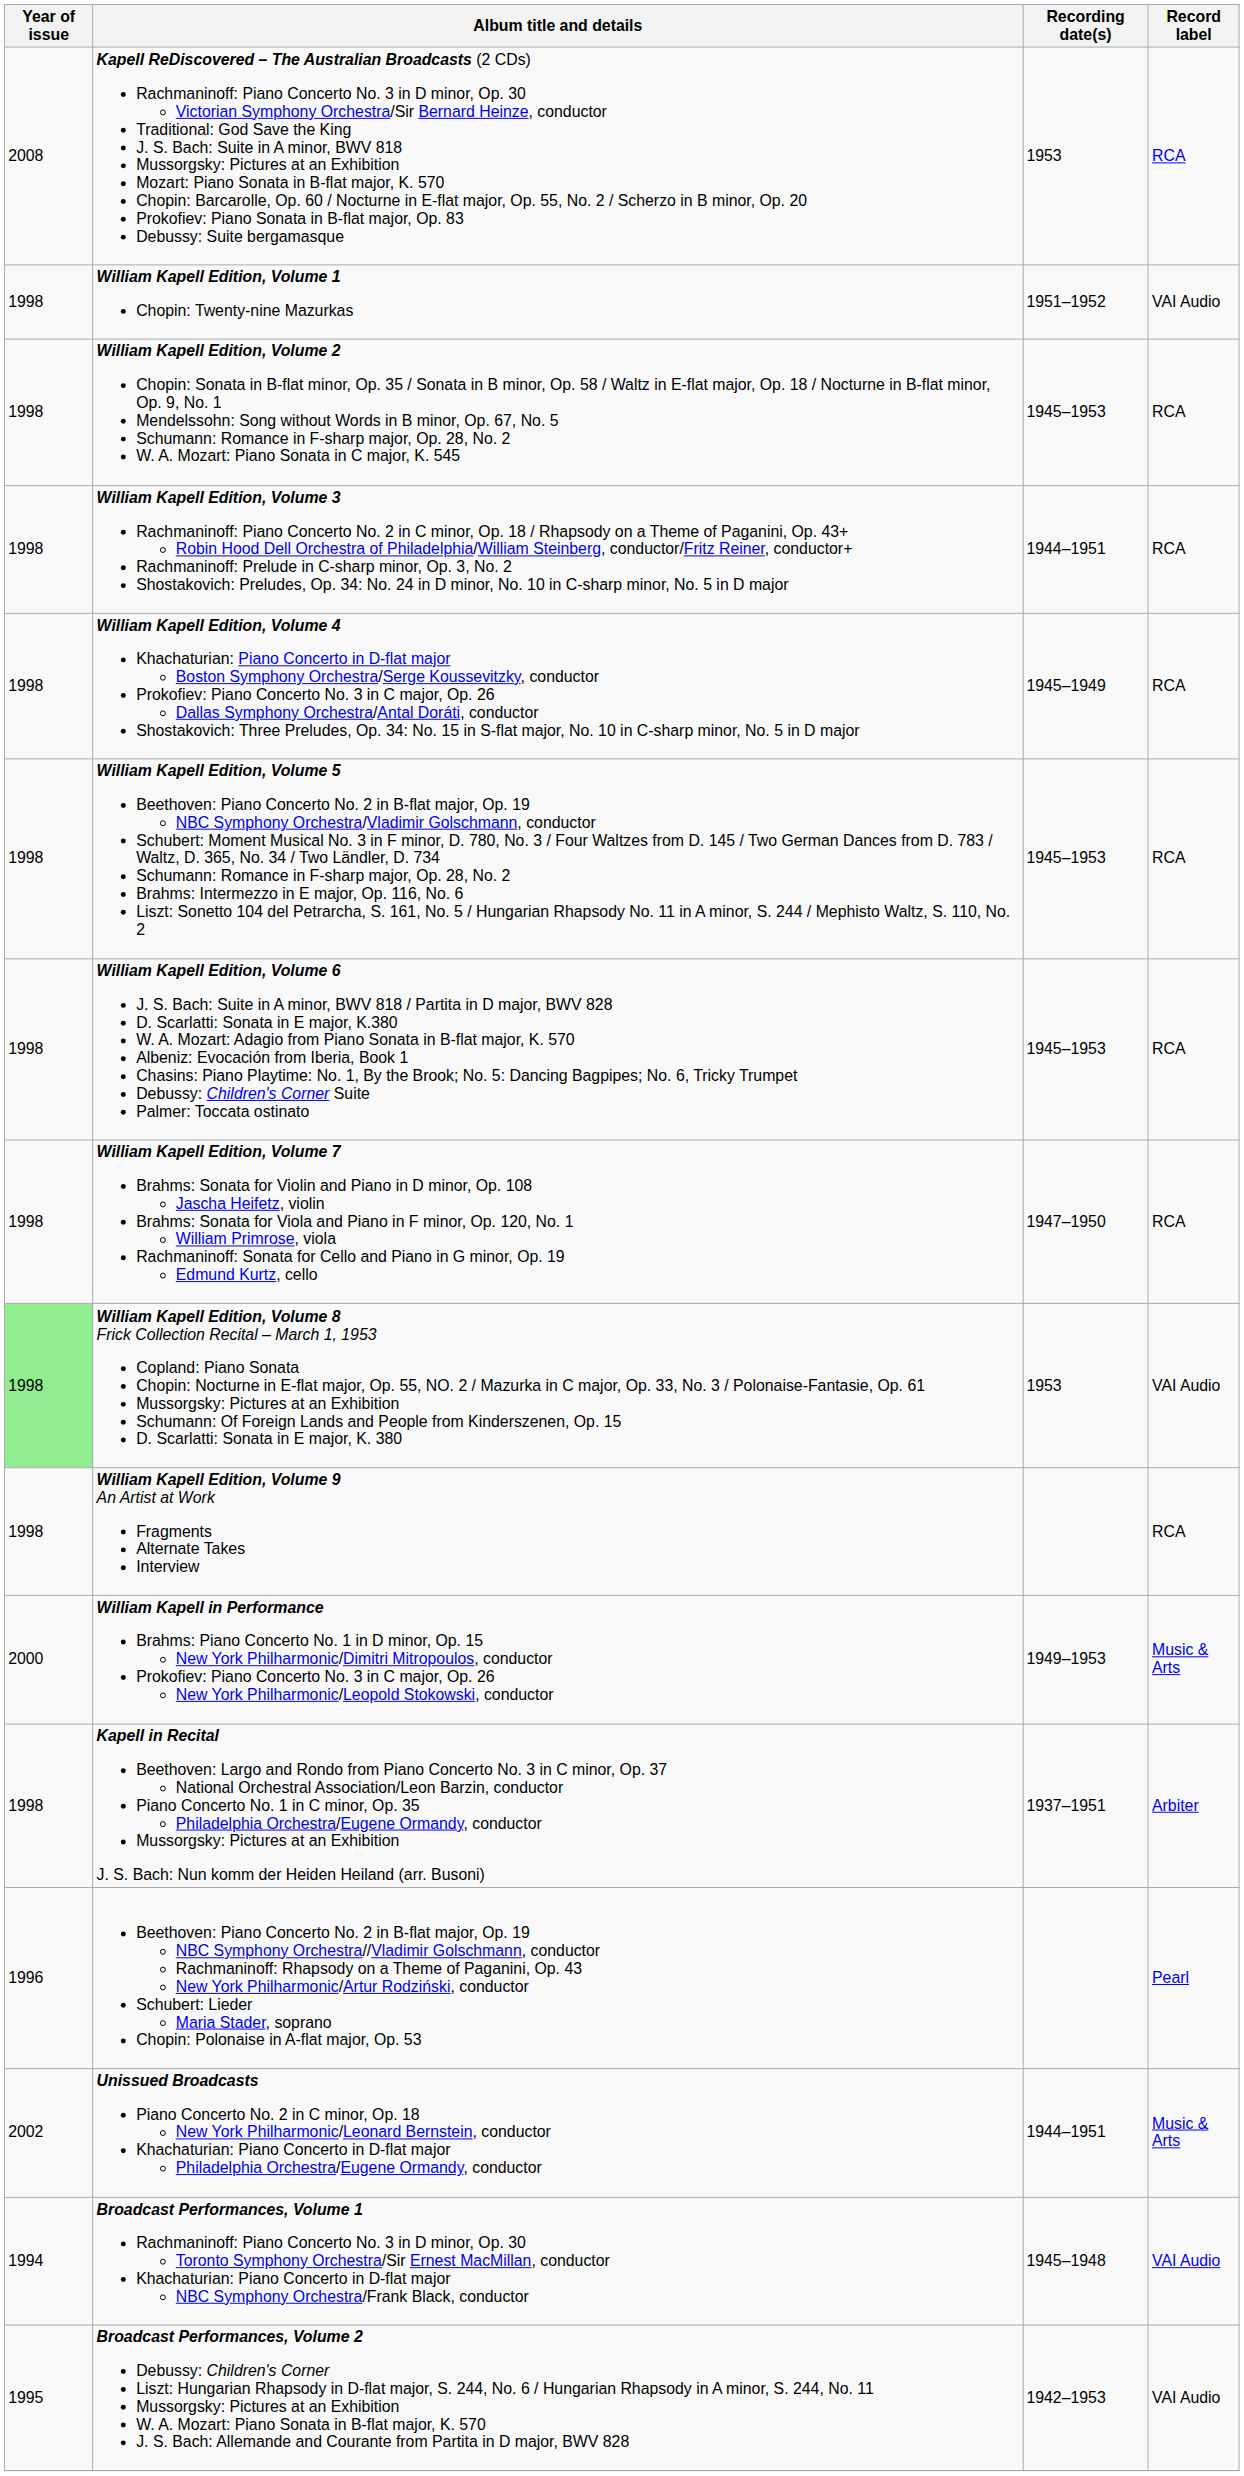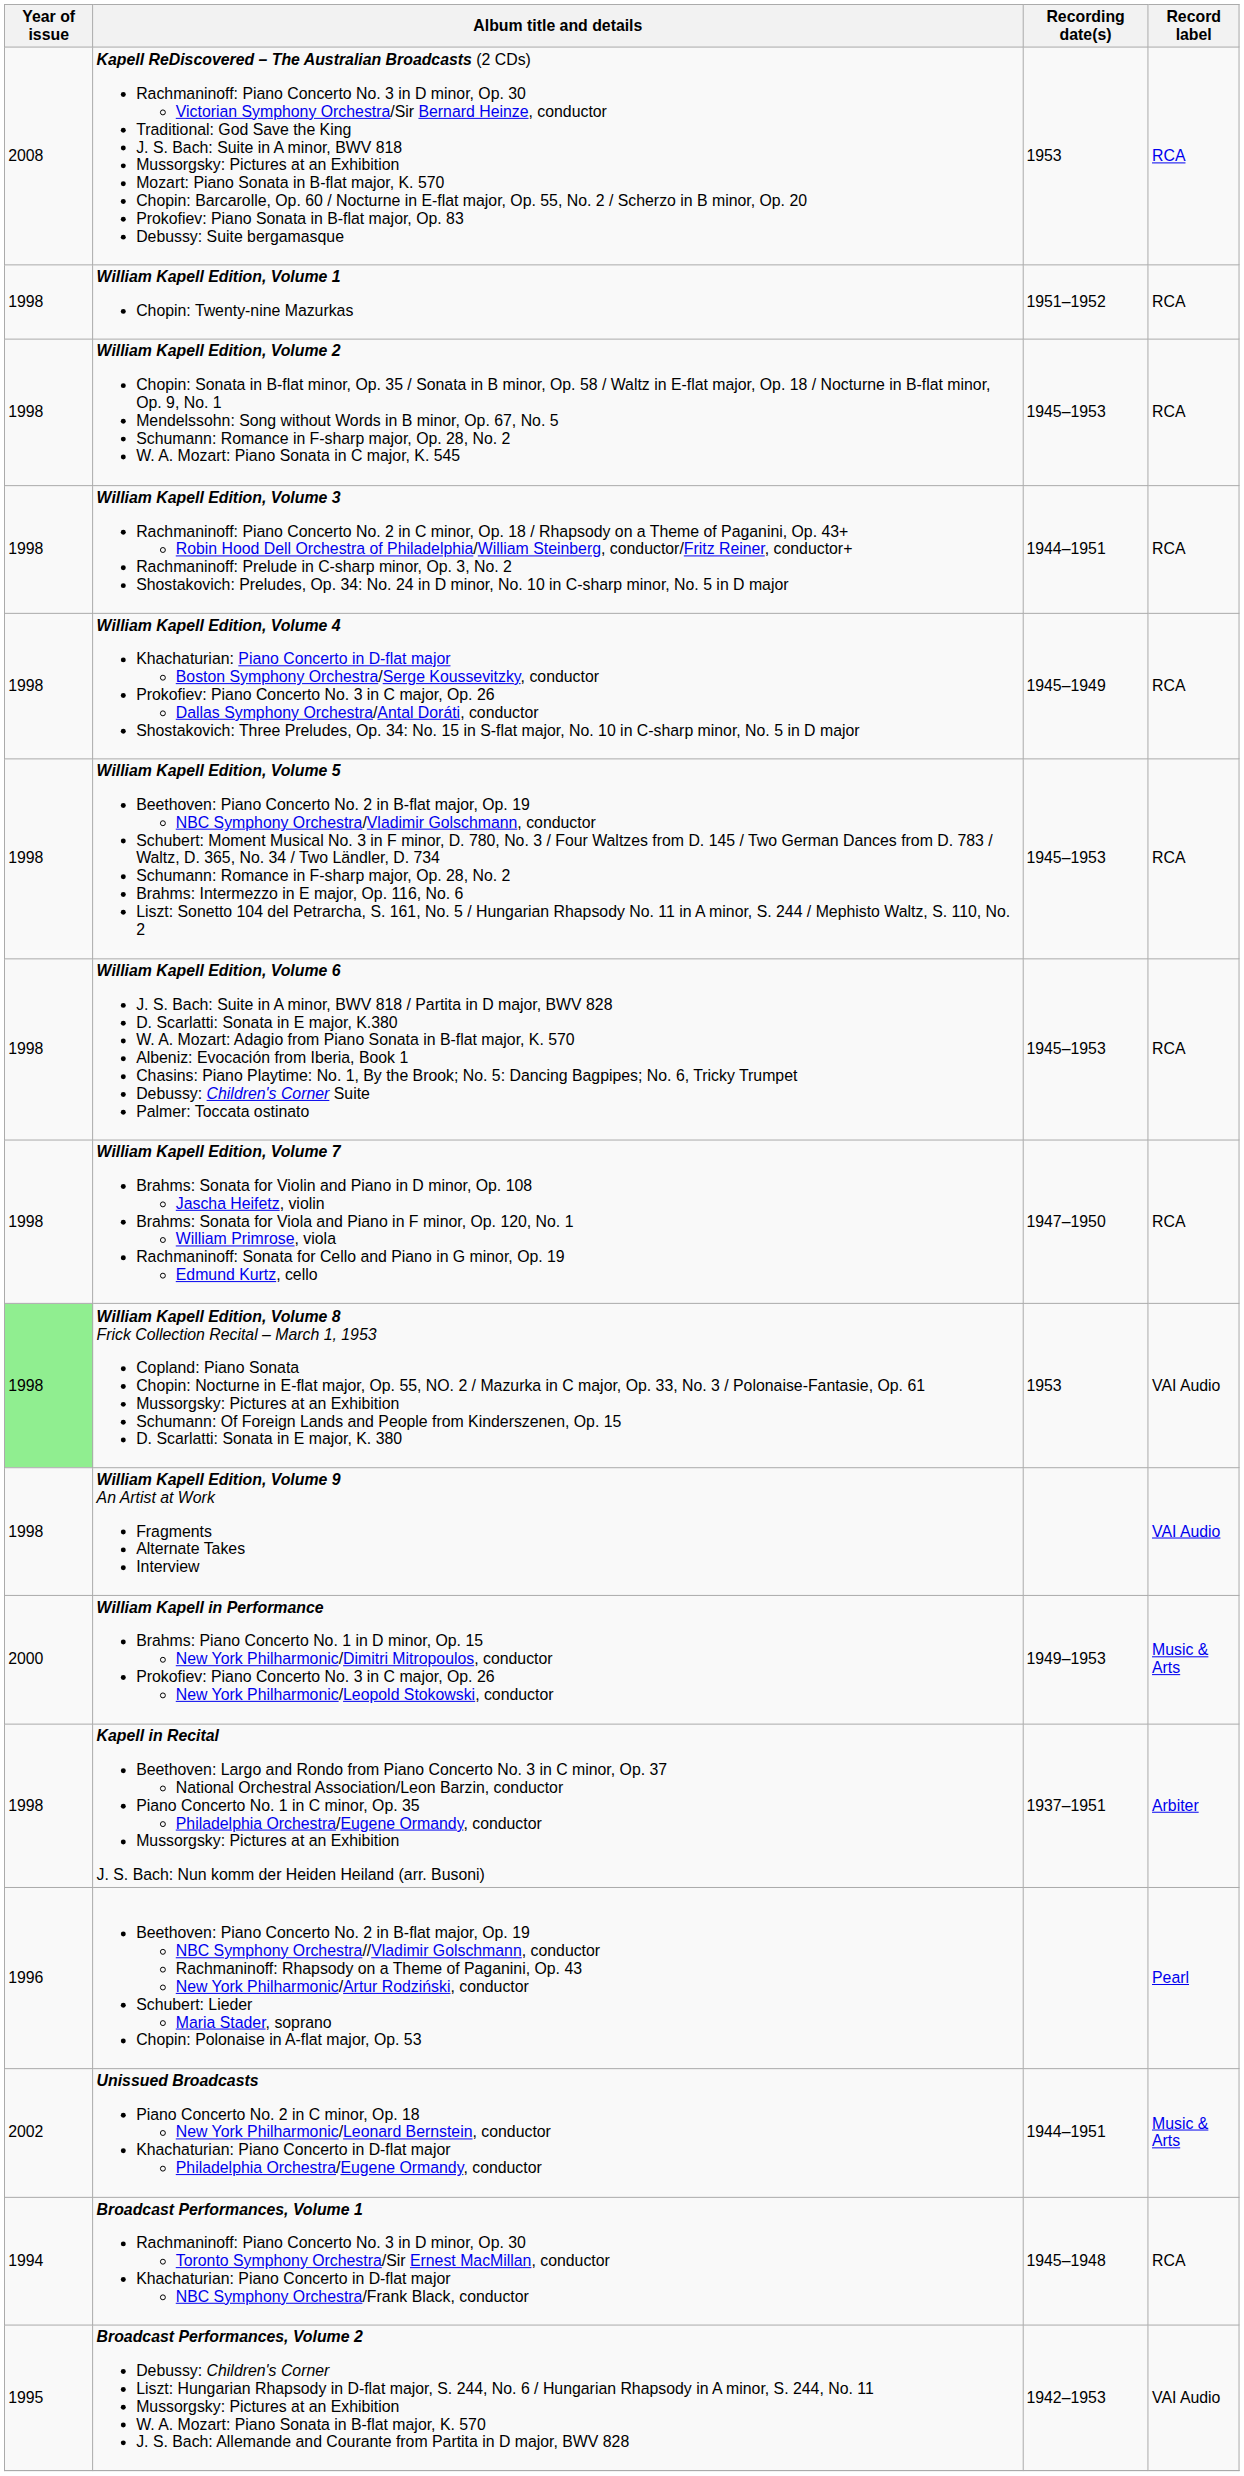(1186, 301) VAI Audio -> (1169, 301) RCA
(1169, 1531) RCA -> (1186, 1531) VAI Audio
(1186, 2261) VAI Audio -> (1169, 2261) RCA
